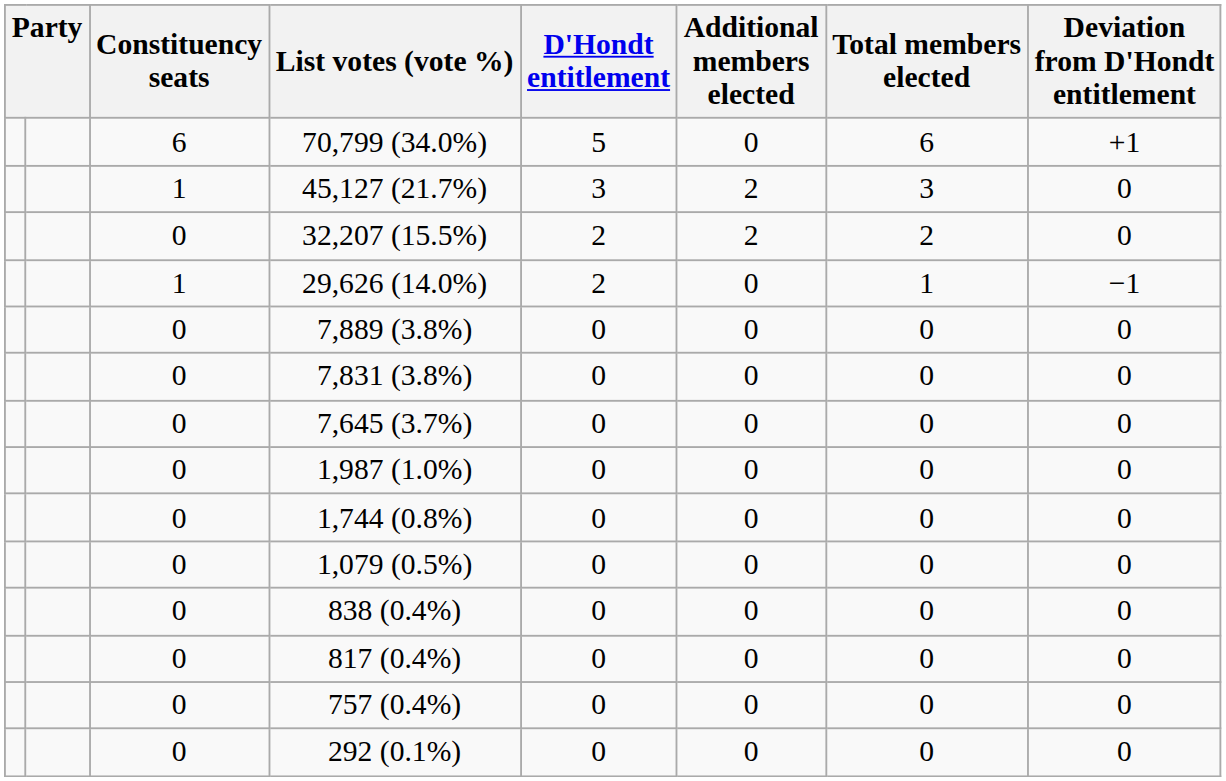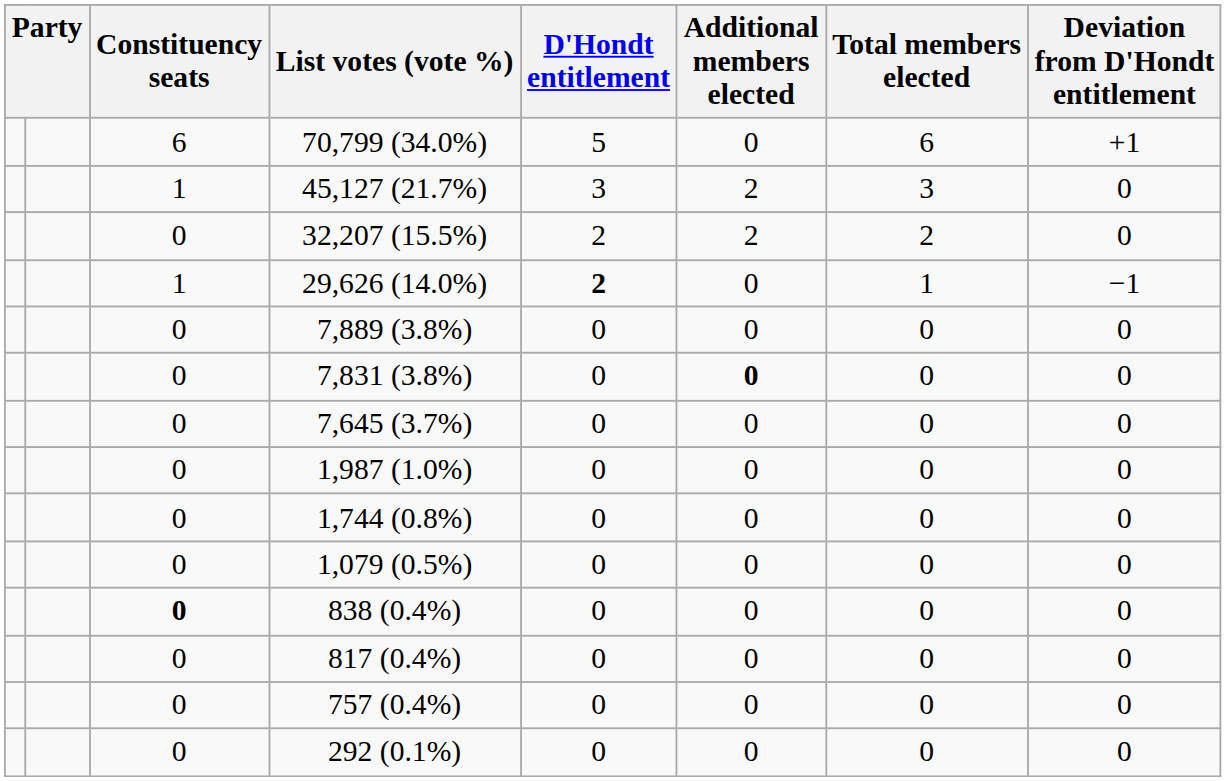(599, 282) normal -> (599, 282) bold
(751, 376) normal -> (751, 376) bold
(179, 610) normal -> (179, 610) bold
